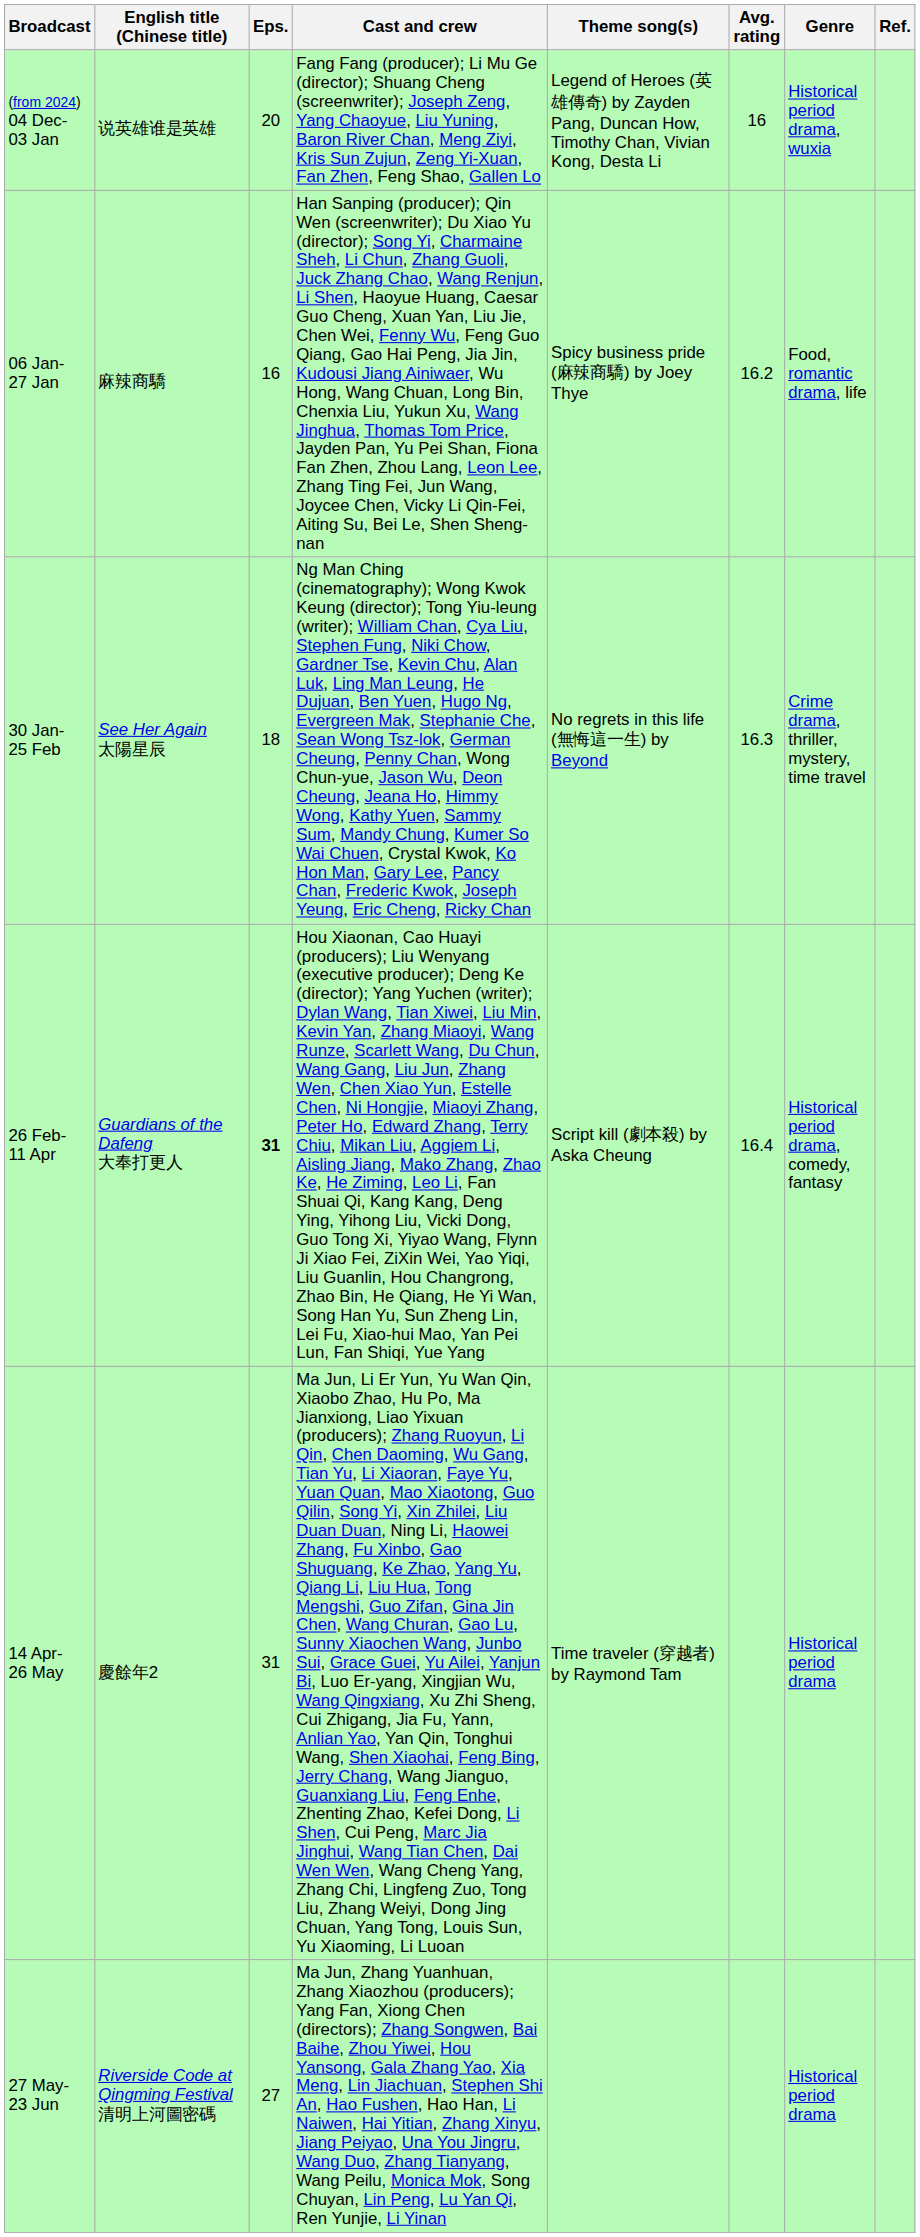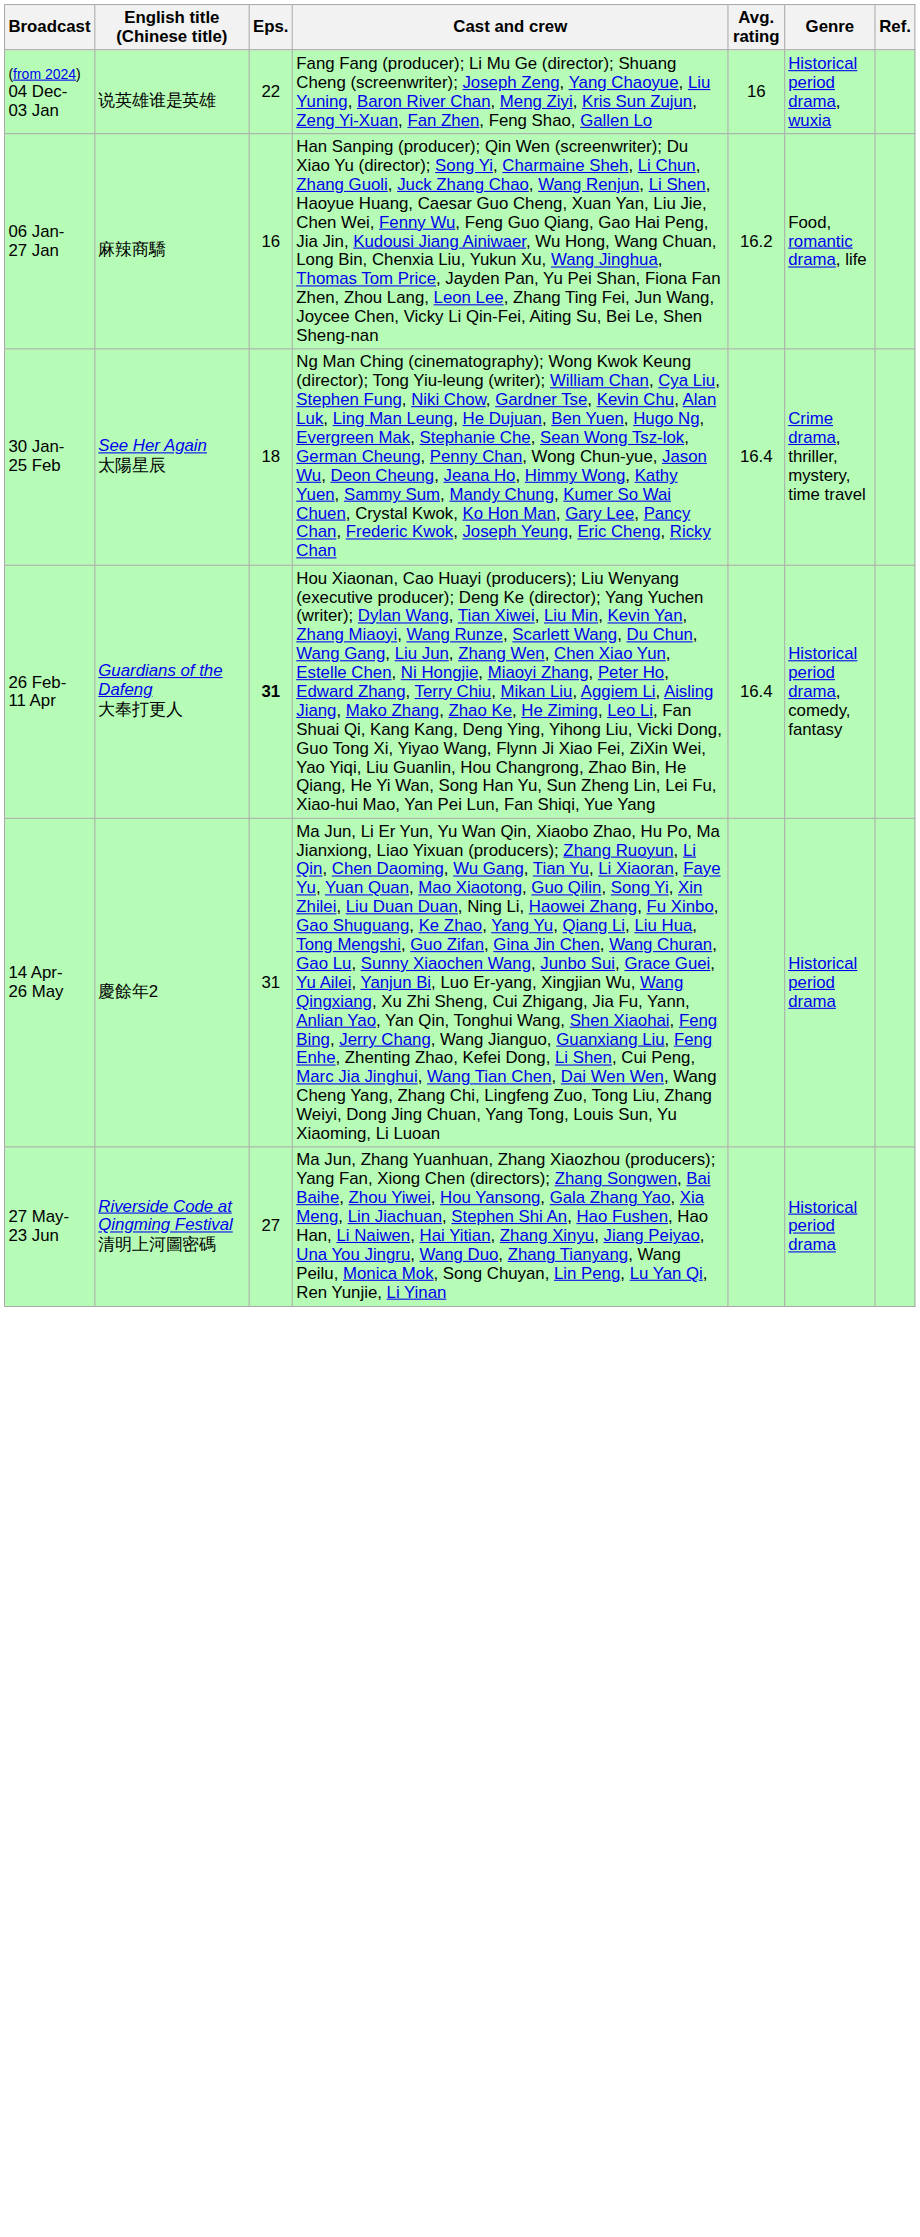- column: (638, 27)
(271, 120) 20 -> (271, 91) 22
(757, 740) 16.3 -> (756, 456) 16.4
